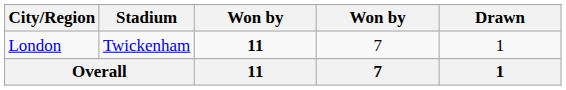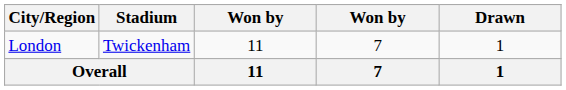(255, 44) bold -> (255, 44) normal
